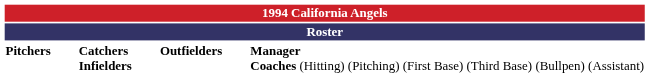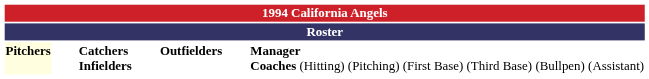(28, 50) no background -> (28, 50) lightyellow background
